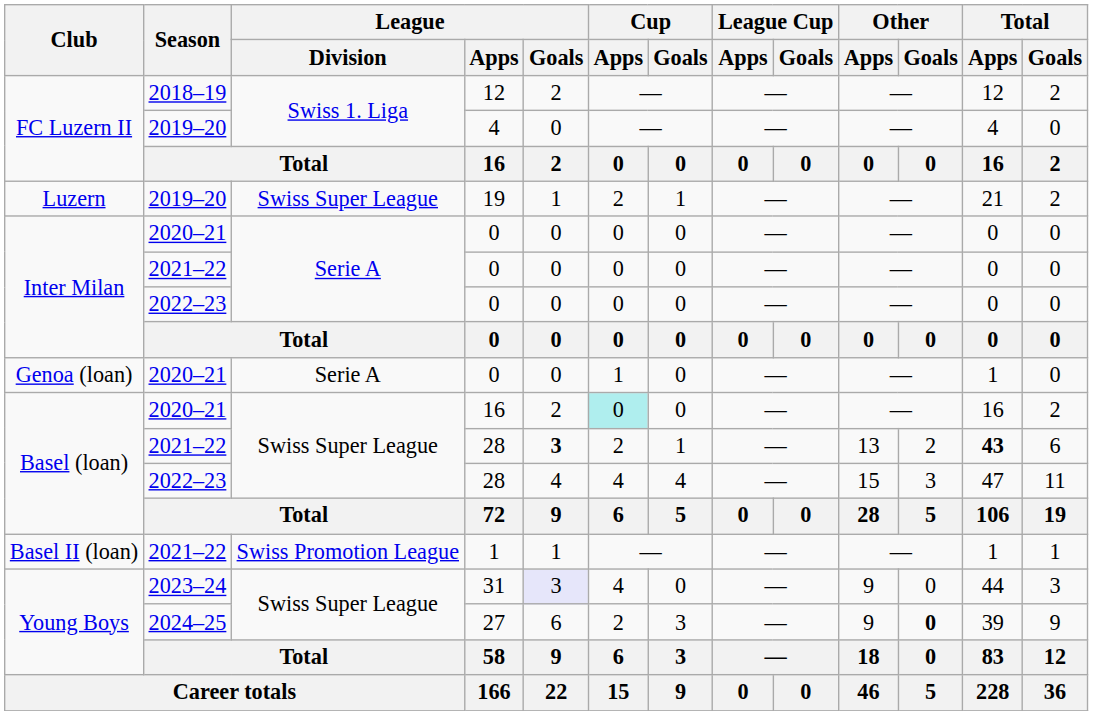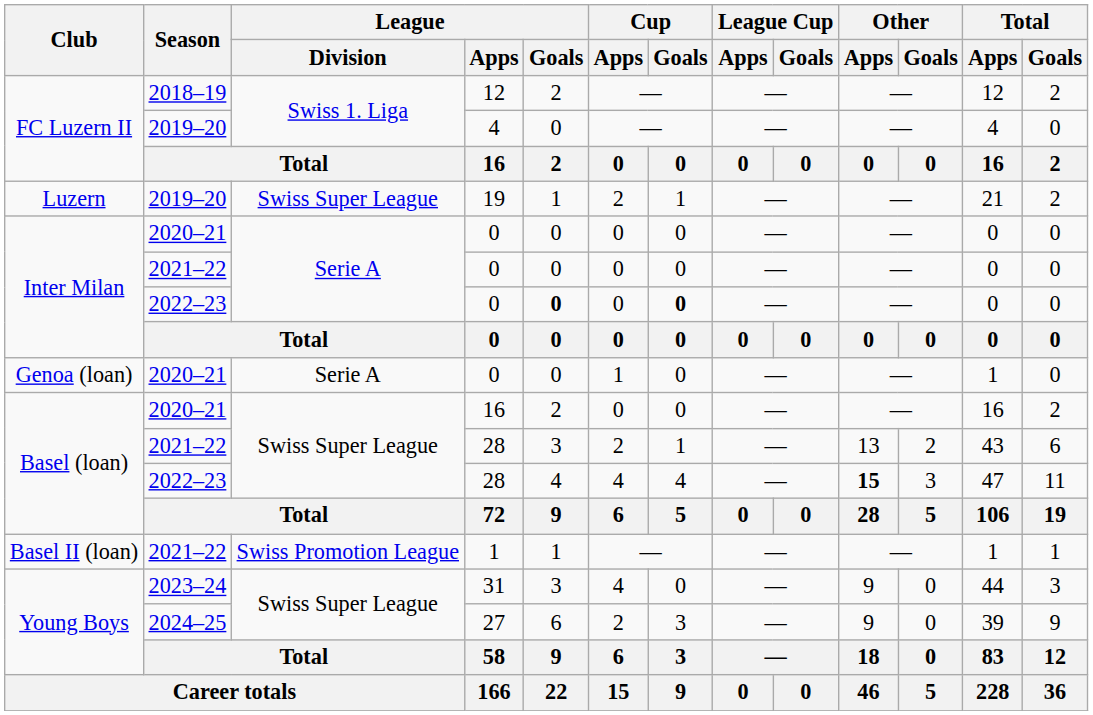(556, 304) normal -> (556, 304) bold
(680, 304) normal -> (680, 304) bold
(618, 410) paleturquoise background -> (618, 410) no background
(556, 445) bold -> (556, 445) normal
(993, 445) bold -> (993, 445) normal
(868, 480) normal -> (868, 480) bold
(556, 586) lavender background -> (556, 586) no background
(931, 621) bold -> (931, 621) normal
